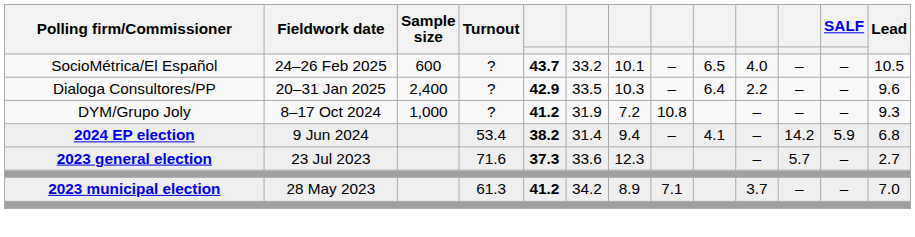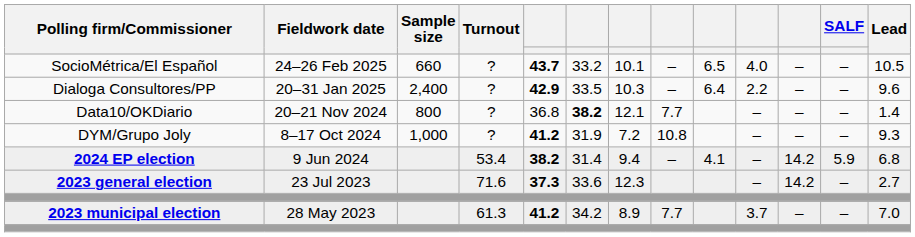(428, 65) 600 -> (428, 65) 660
+ row: (134, 112)
(799, 159) 5.7 -> (799, 182) 14.2
(672, 189) 7.1 -> (672, 212) 7.7
